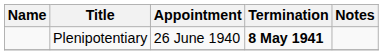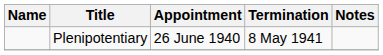(286, 38) bold -> (285, 38) normal
